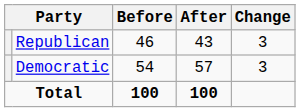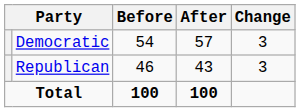rows swapped: (63, 68) <-> (63, 43)
